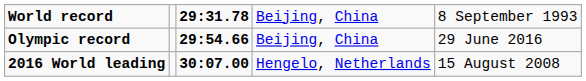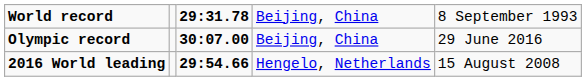(214, 40) 29:54.66 -> (214, 40) 30:07.00
(214, 64) 30:07.00 -> (214, 64) 29:54.66
